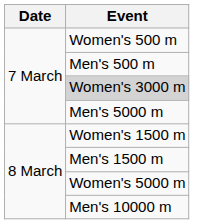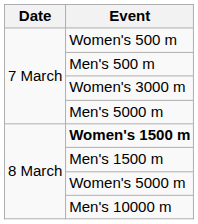(127, 87) lightgrey background -> (127, 87) no background
(127, 135) normal -> (130, 135) bold
